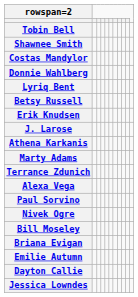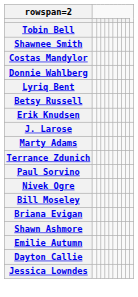- row: (48, 143)
- row: (48, 186)
+ row: (48, 229)
